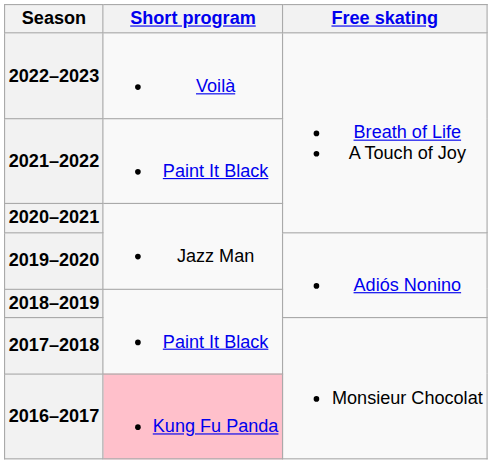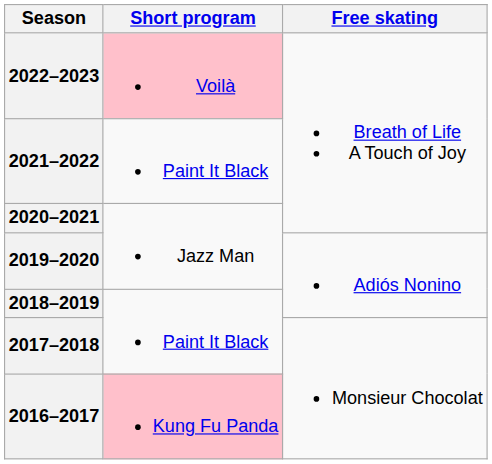(193, 86) no background -> (193, 86) pink background
